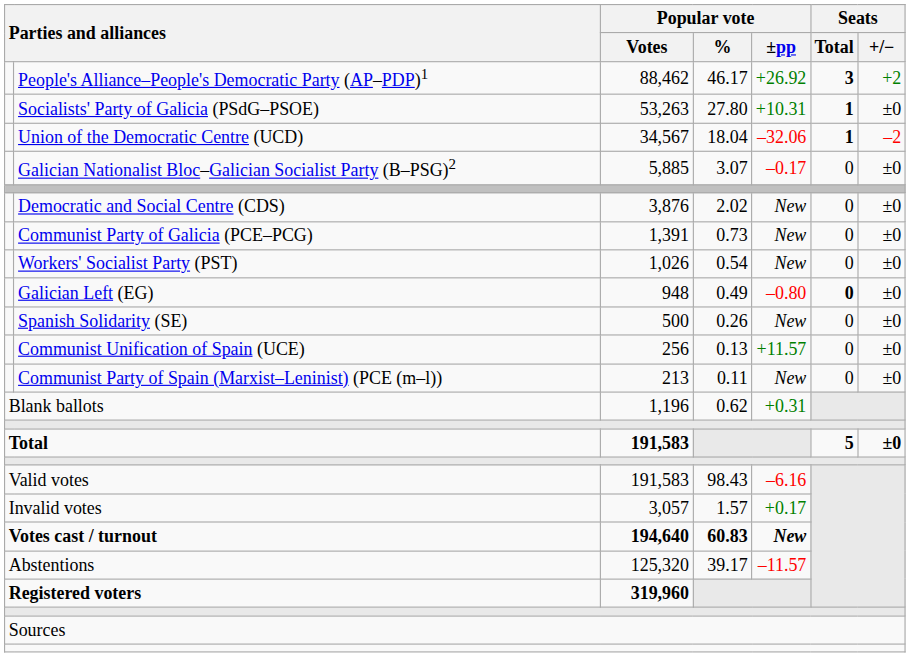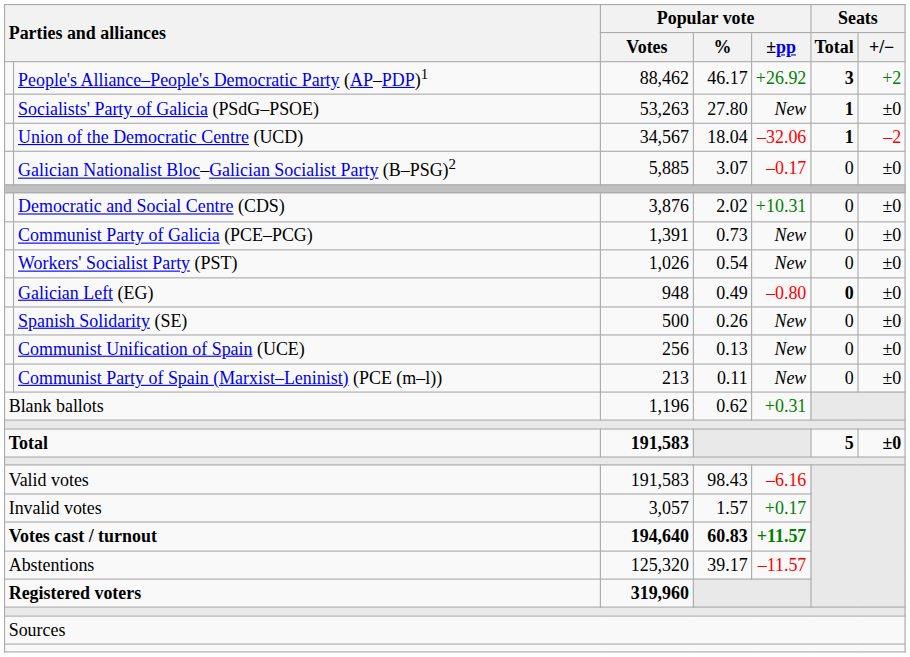(781, 108) +10.31 -> (790, 108) New
(790, 207) New -> (781, 207) +10.31
(781, 349) +11.57 -> (790, 349) New
(790, 536) New -> (782, 536) +11.57
